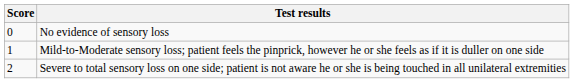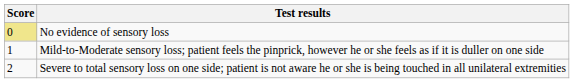(10, 31) no background -> (10, 31) khaki background
